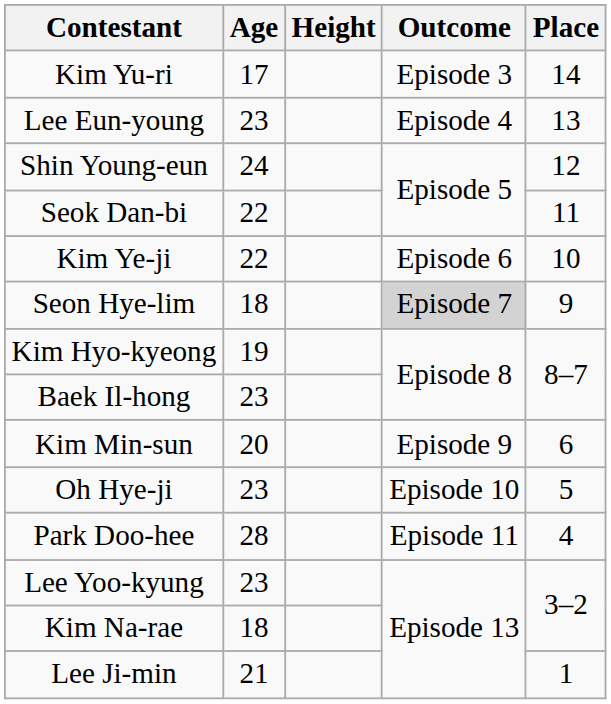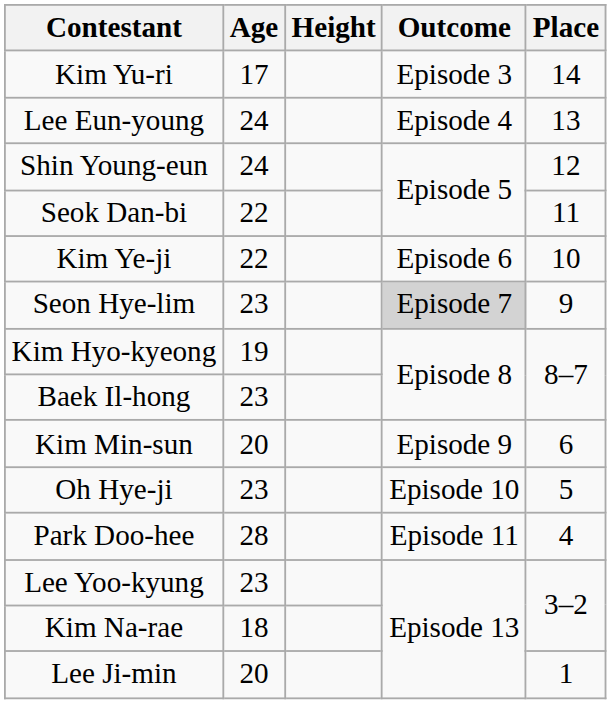(254, 119) 23 -> (254, 119) 24
(254, 304) 18 -> (254, 304) 23
(254, 674) 21 -> (254, 674) 20
